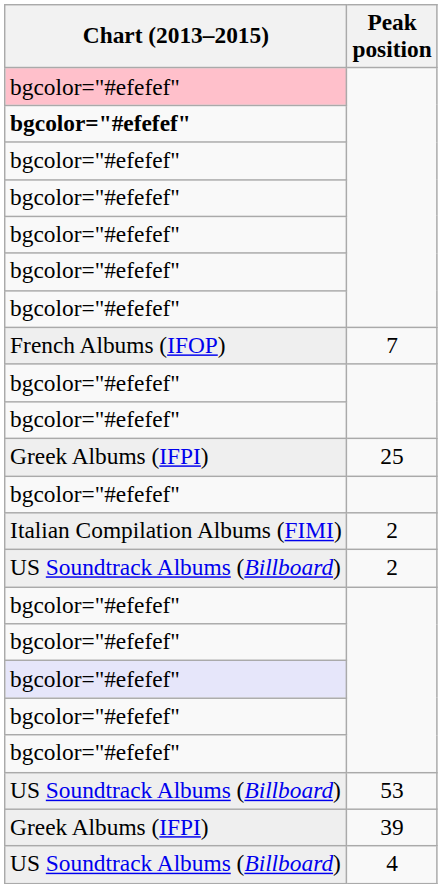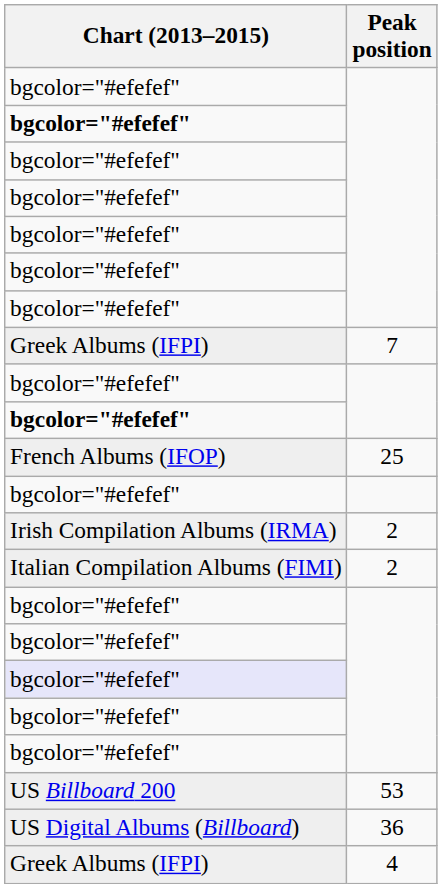(95, 86) pink background -> (95, 86) no background
(118, 345) French Albums (IFOP) -> (109, 345) Greek Albums (IFPI)
(95, 419) normal -> (100, 419) bold
(109, 456) Greek Albums (IFPI) -> (118, 456) French Albums (IFOP)
(176, 530) Italian Compilation Albums (FIMI) -> (173, 530) Irish Compilation Albums (IRMA)
(175, 567) US Soundtrack Albums (Billboard) -> (176, 567) Italian Compilation Albums (FIMI)
(175, 790) US Soundtrack Albums (Billboard) -> (93, 790) US Billboard 200
(109, 827) Greek Albums (IFPI) -> (155, 827) US Digital Albums (Billboard)
(392, 827) 39 -> (392, 827) 36
(175, 864) US Soundtrack Albums (Billboard) -> (109, 864) Greek Albums (IFPI)
